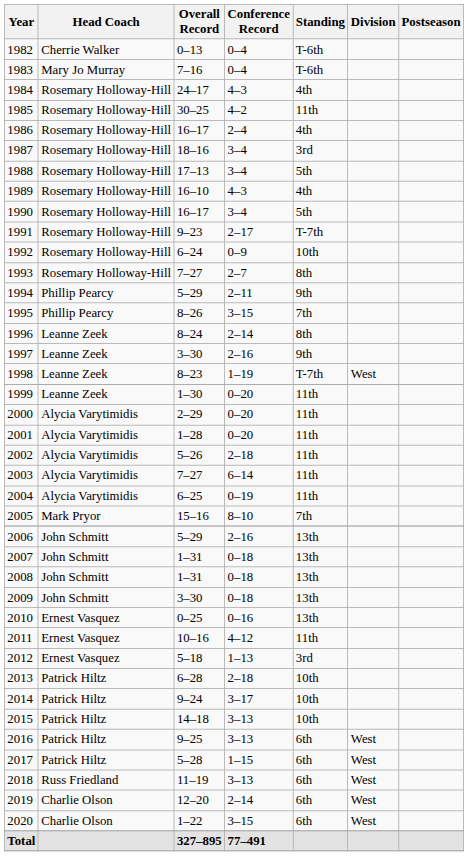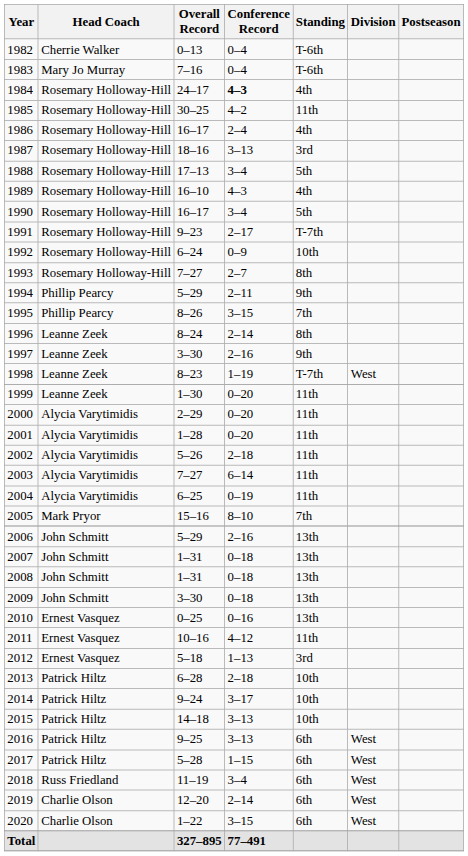(237, 89) normal -> (237, 89) bold
(237, 150) 3–4 -> (240, 150) 3–13
(240, 780) 3–13 -> (237, 780) 3–4
